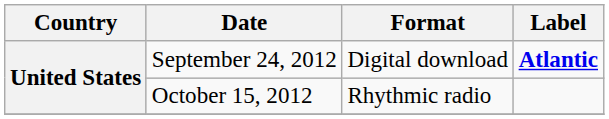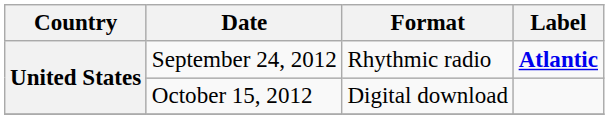(428, 59) Digital download -> (419, 59) Rhythmic radio
(419, 95) Rhythmic radio -> (428, 95) Digital download
